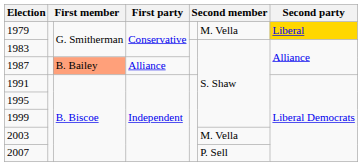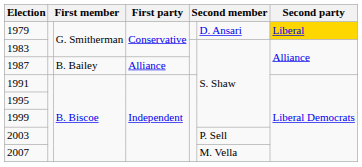(219, 30) M. Vella -> (221, 30) D. Ansari
(77, 65) lightsalmon background -> (77, 65) no background
(219, 135) M. Vella -> (213, 135) P. Sell
(214, 153) P. Sell -> (218, 153) M. Vella
